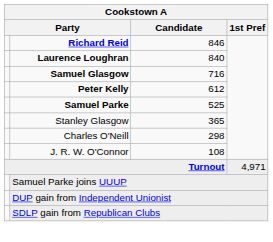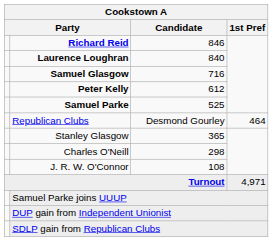+ row: (50, 120)
